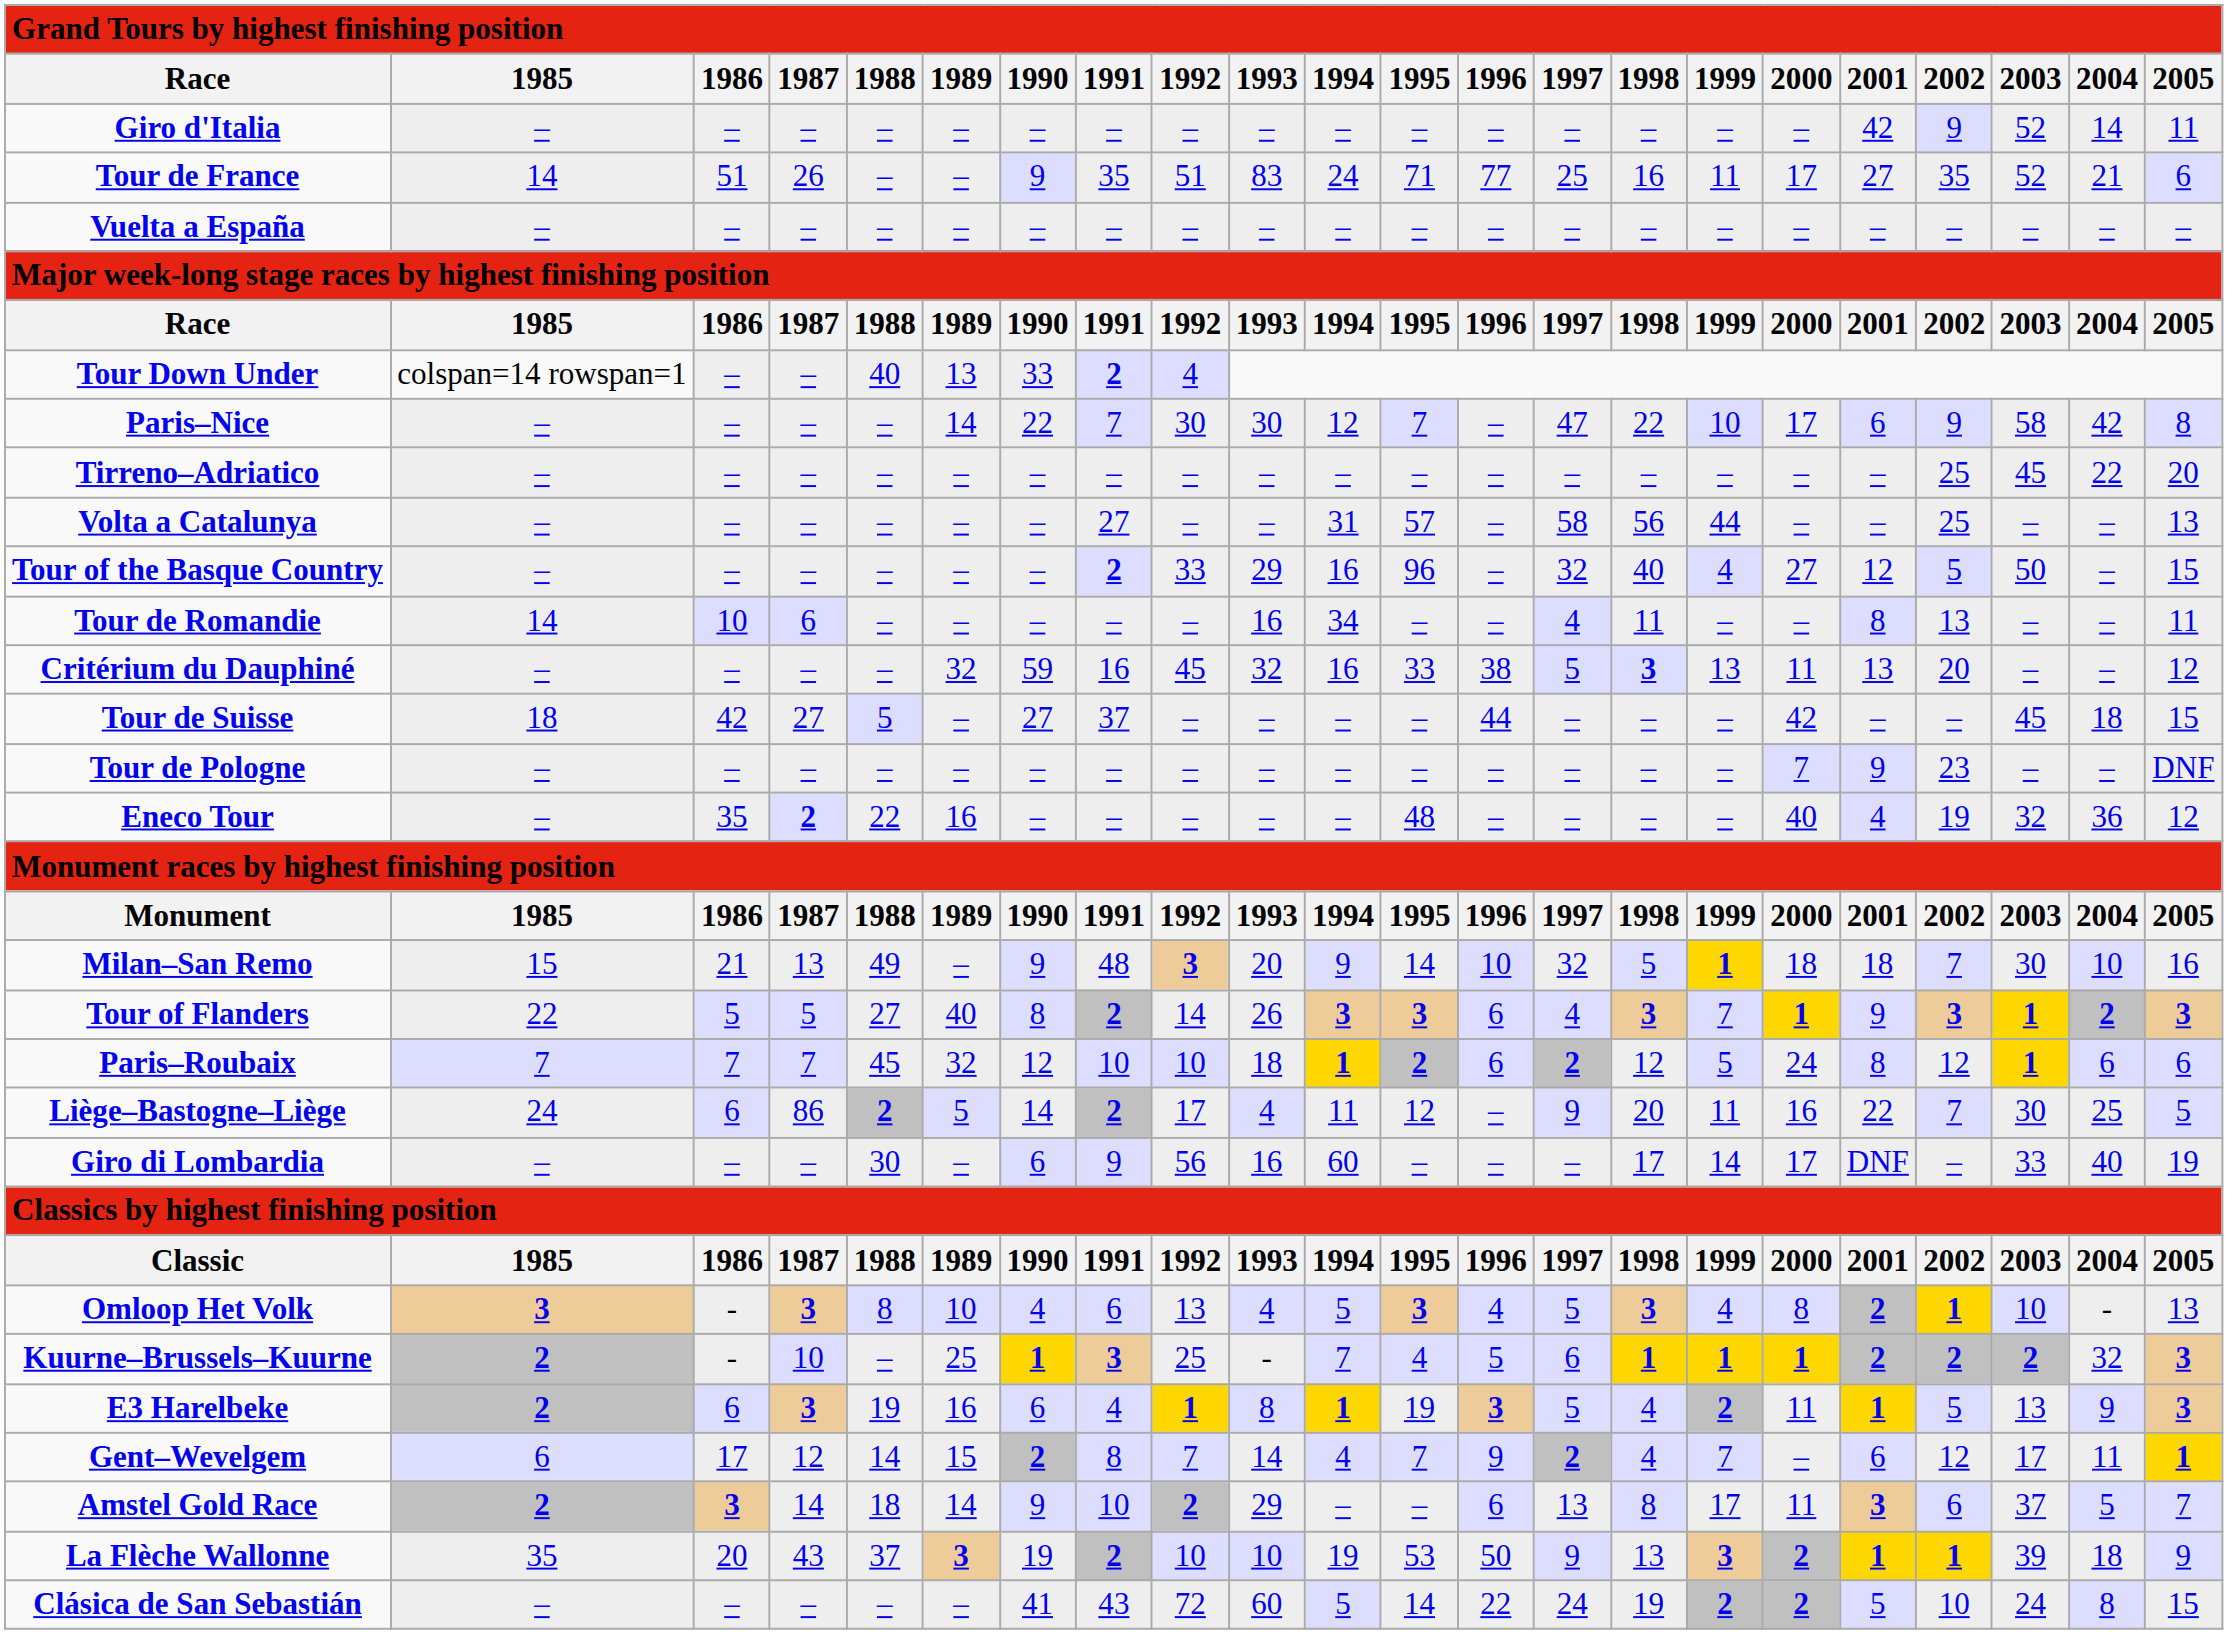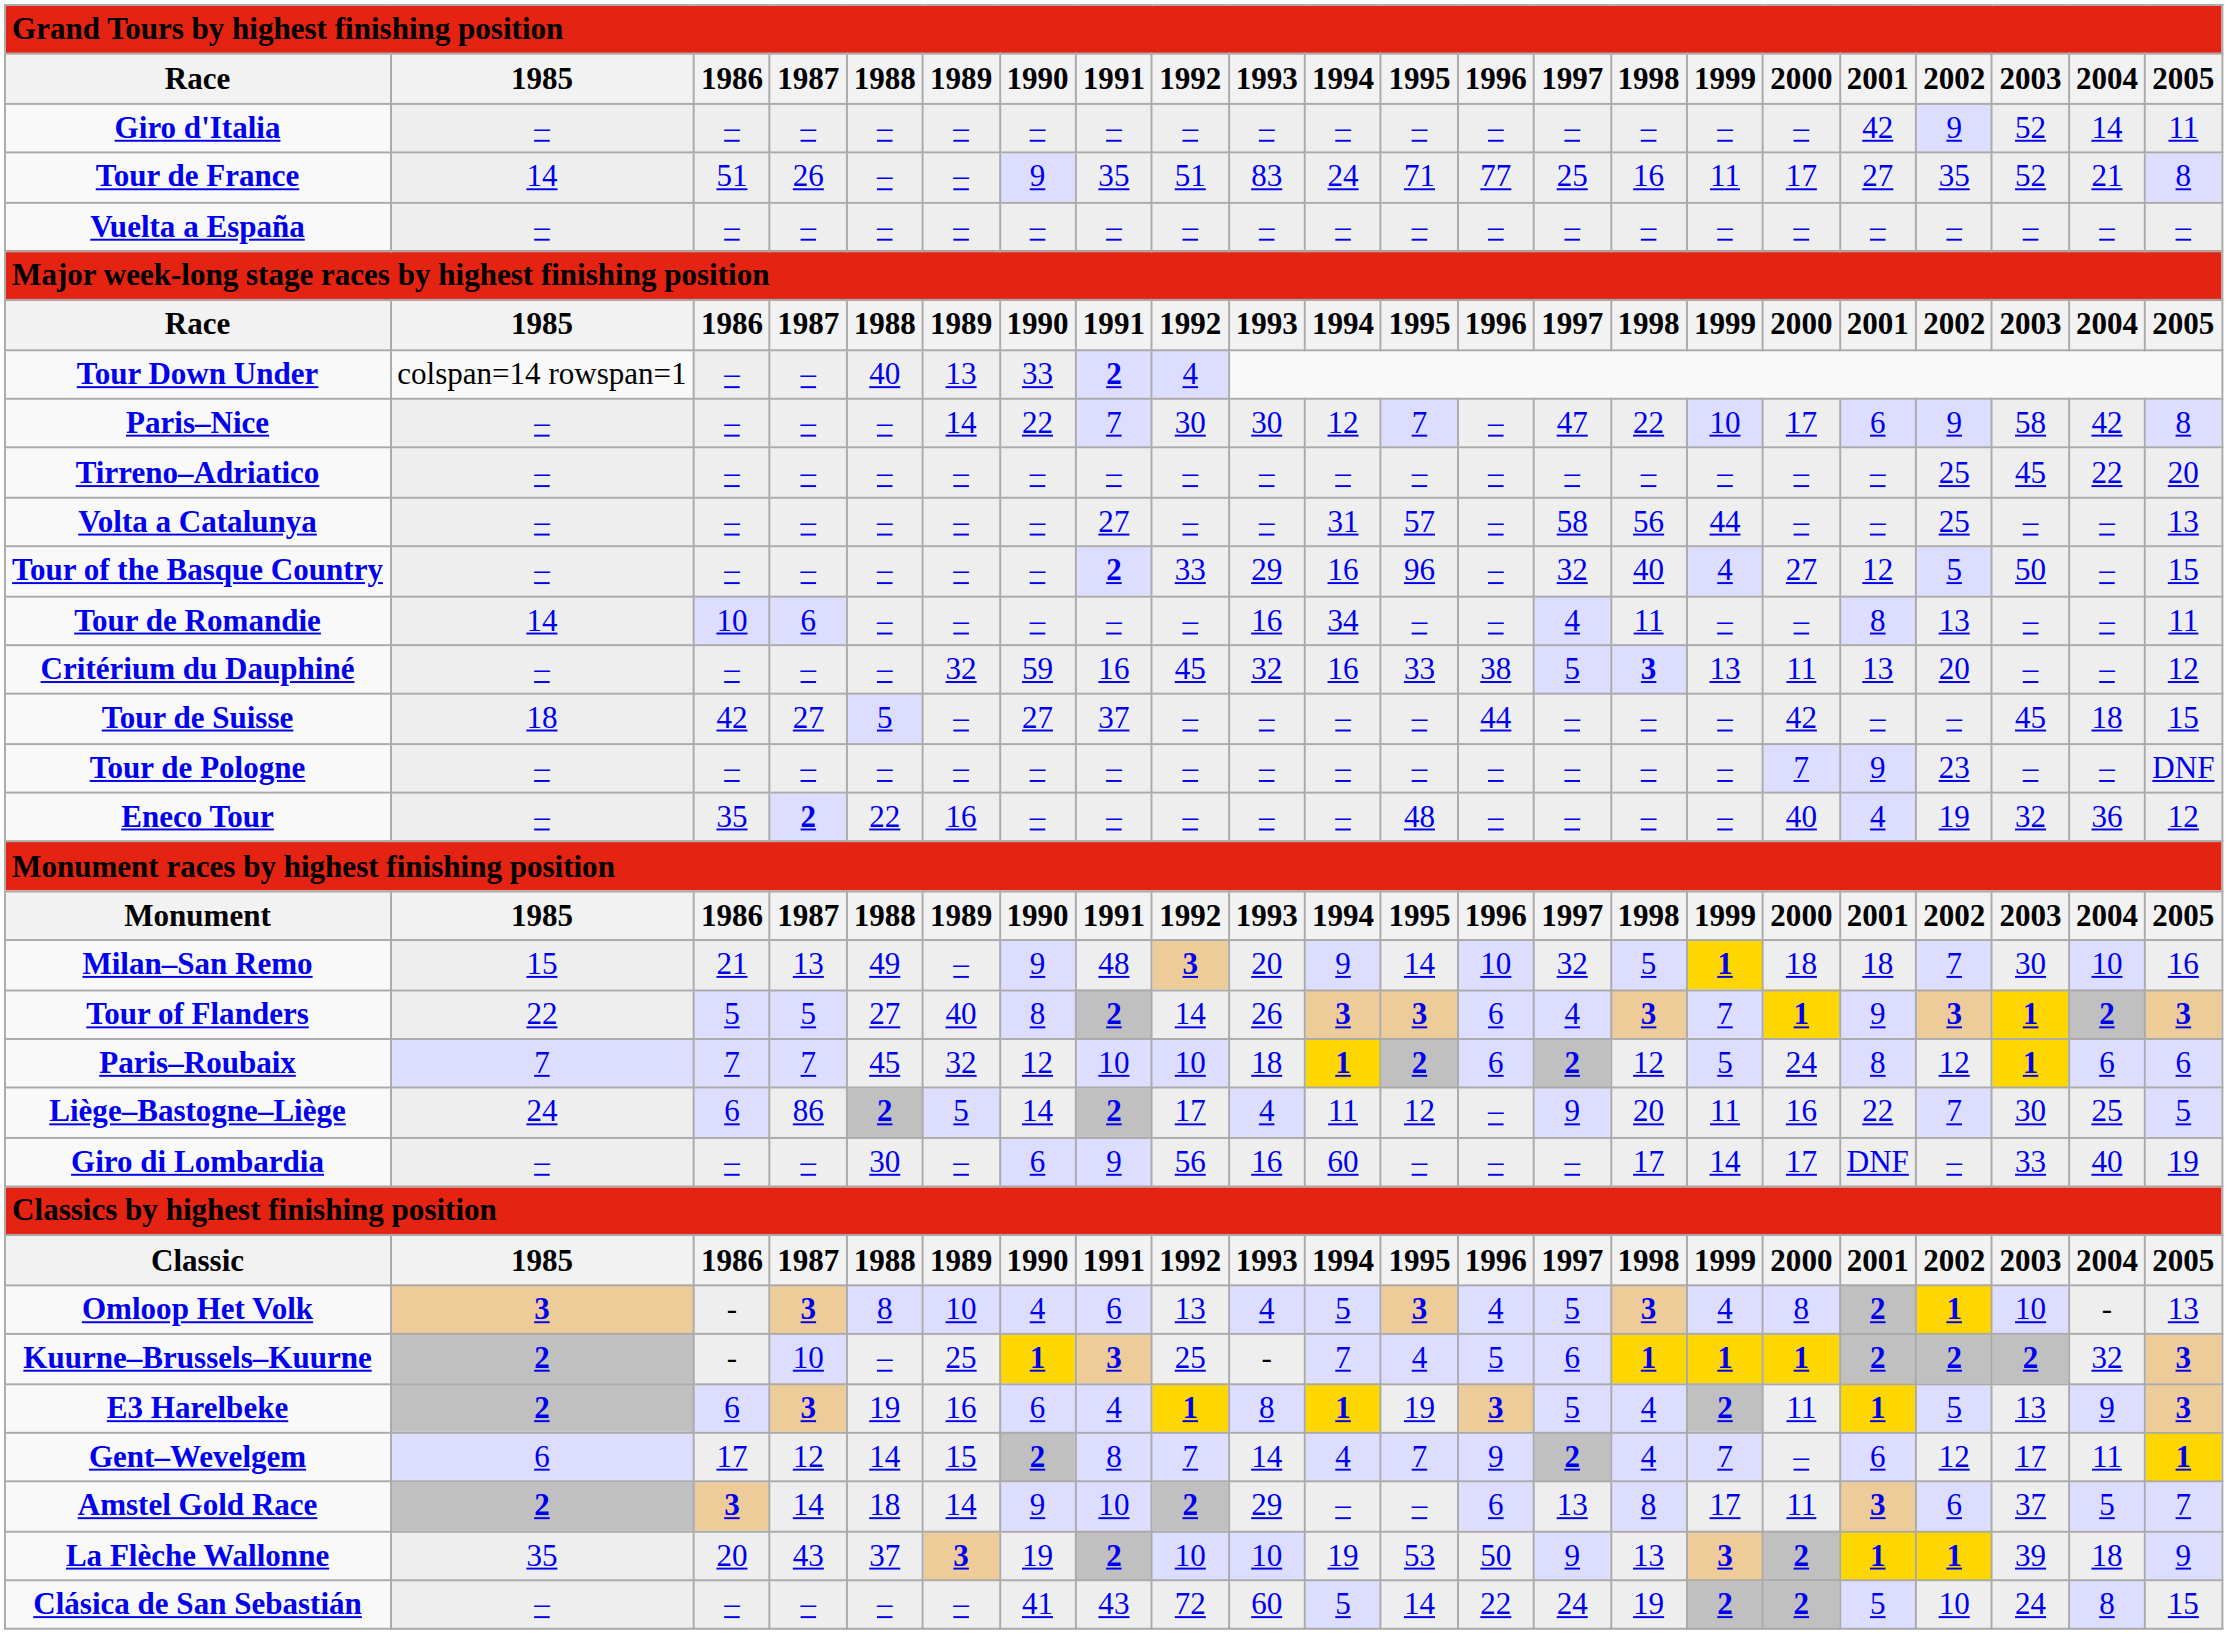(2183, 176) 6 -> (2183, 176) 8
